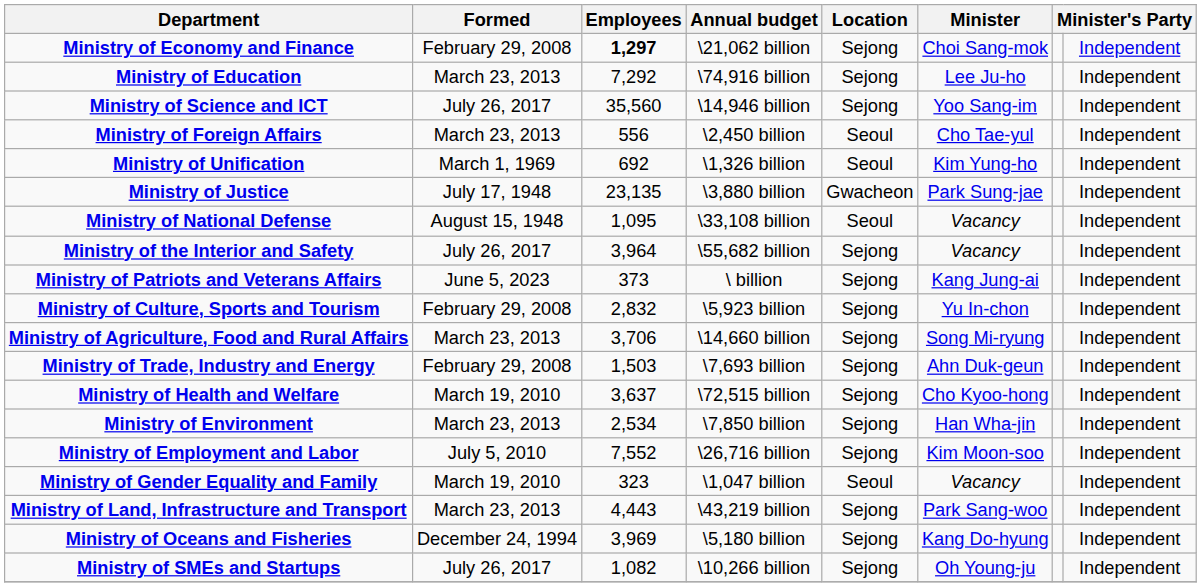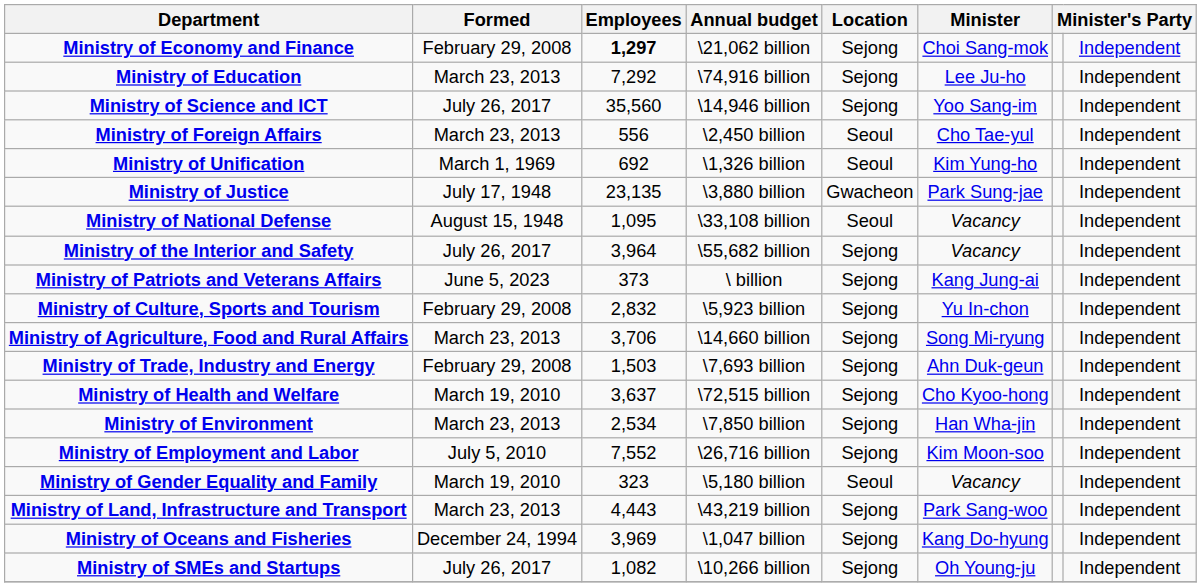(754, 481) \1,047 billion -> (754, 481) \5,180 billion
(754, 539) \5,180 billion -> (754, 539) \1,047 billion
